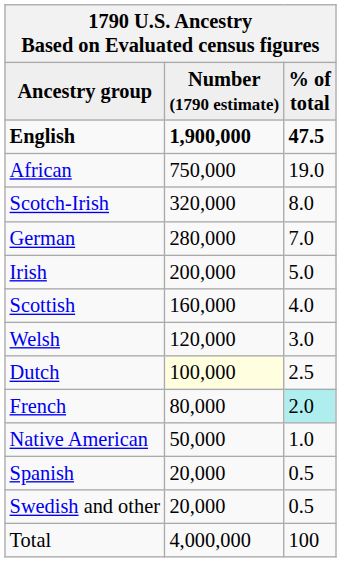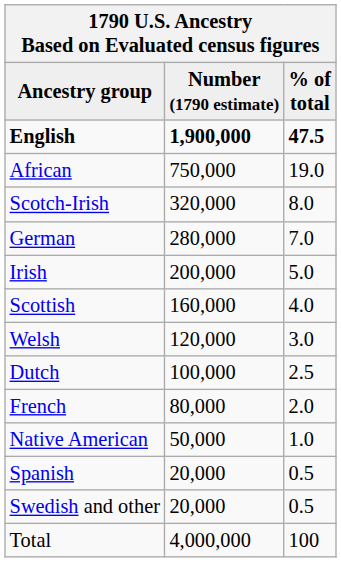(202, 372) lightyellow background -> (202, 372) no background
(301, 405) paleturquoise background -> (301, 405) no background
